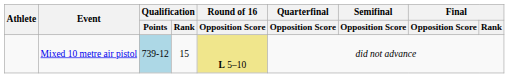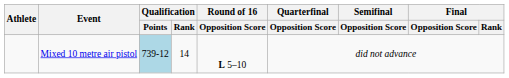(184, 54) 15 -> (184, 54) 14
(232, 65) khaki background -> (232, 65) no background
